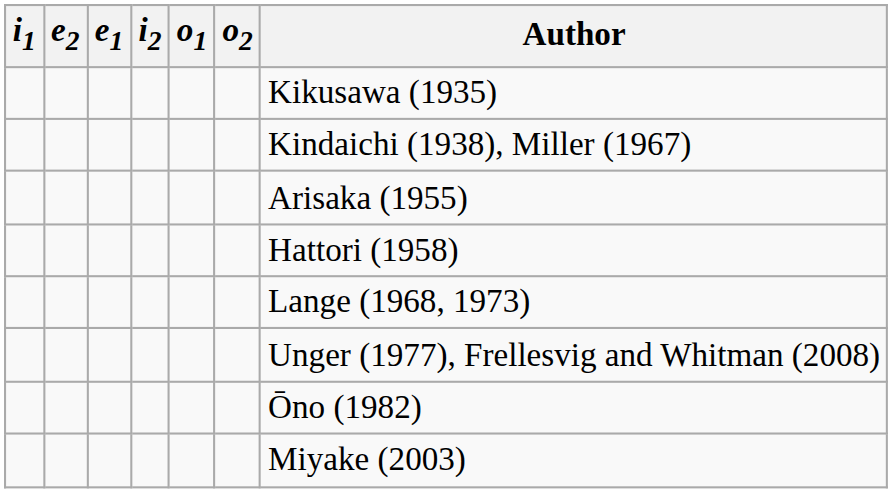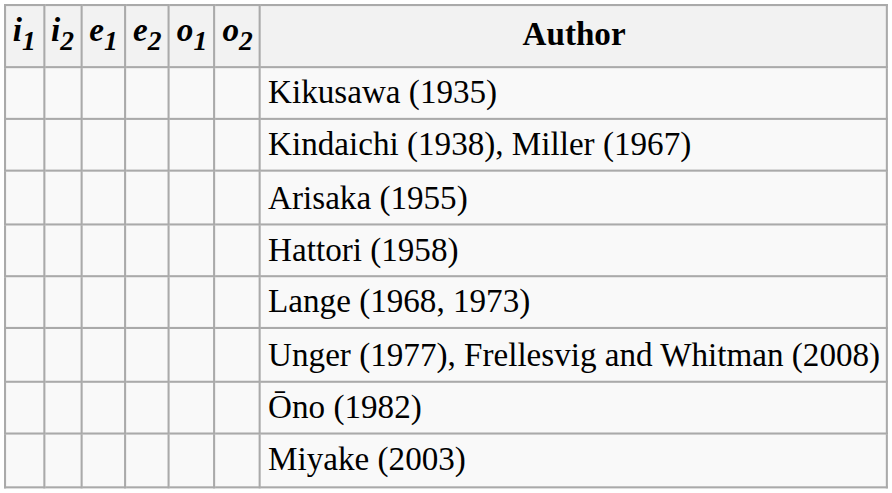columns swapped: (150, 35) <-> (65, 35)
